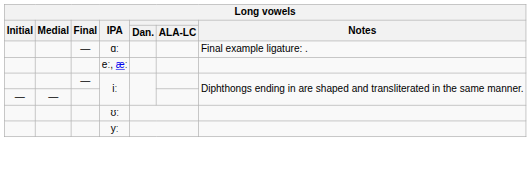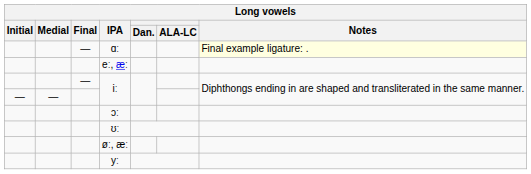(254, 49) no background -> (255, 49) lightyellow background
+ row: (20, 113)
+ row: (20, 145)
